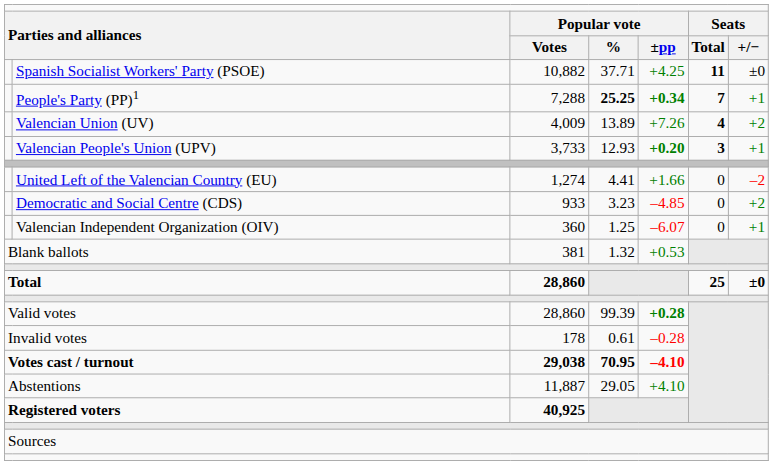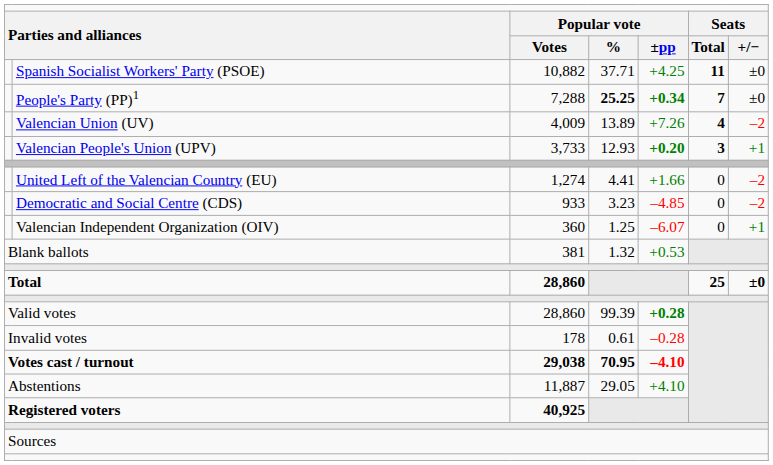(757, 97) +1 -> (757, 97) ±0
(757, 124) +2 -> (757, 124) –2
(757, 203) +2 -> (757, 203) –2
